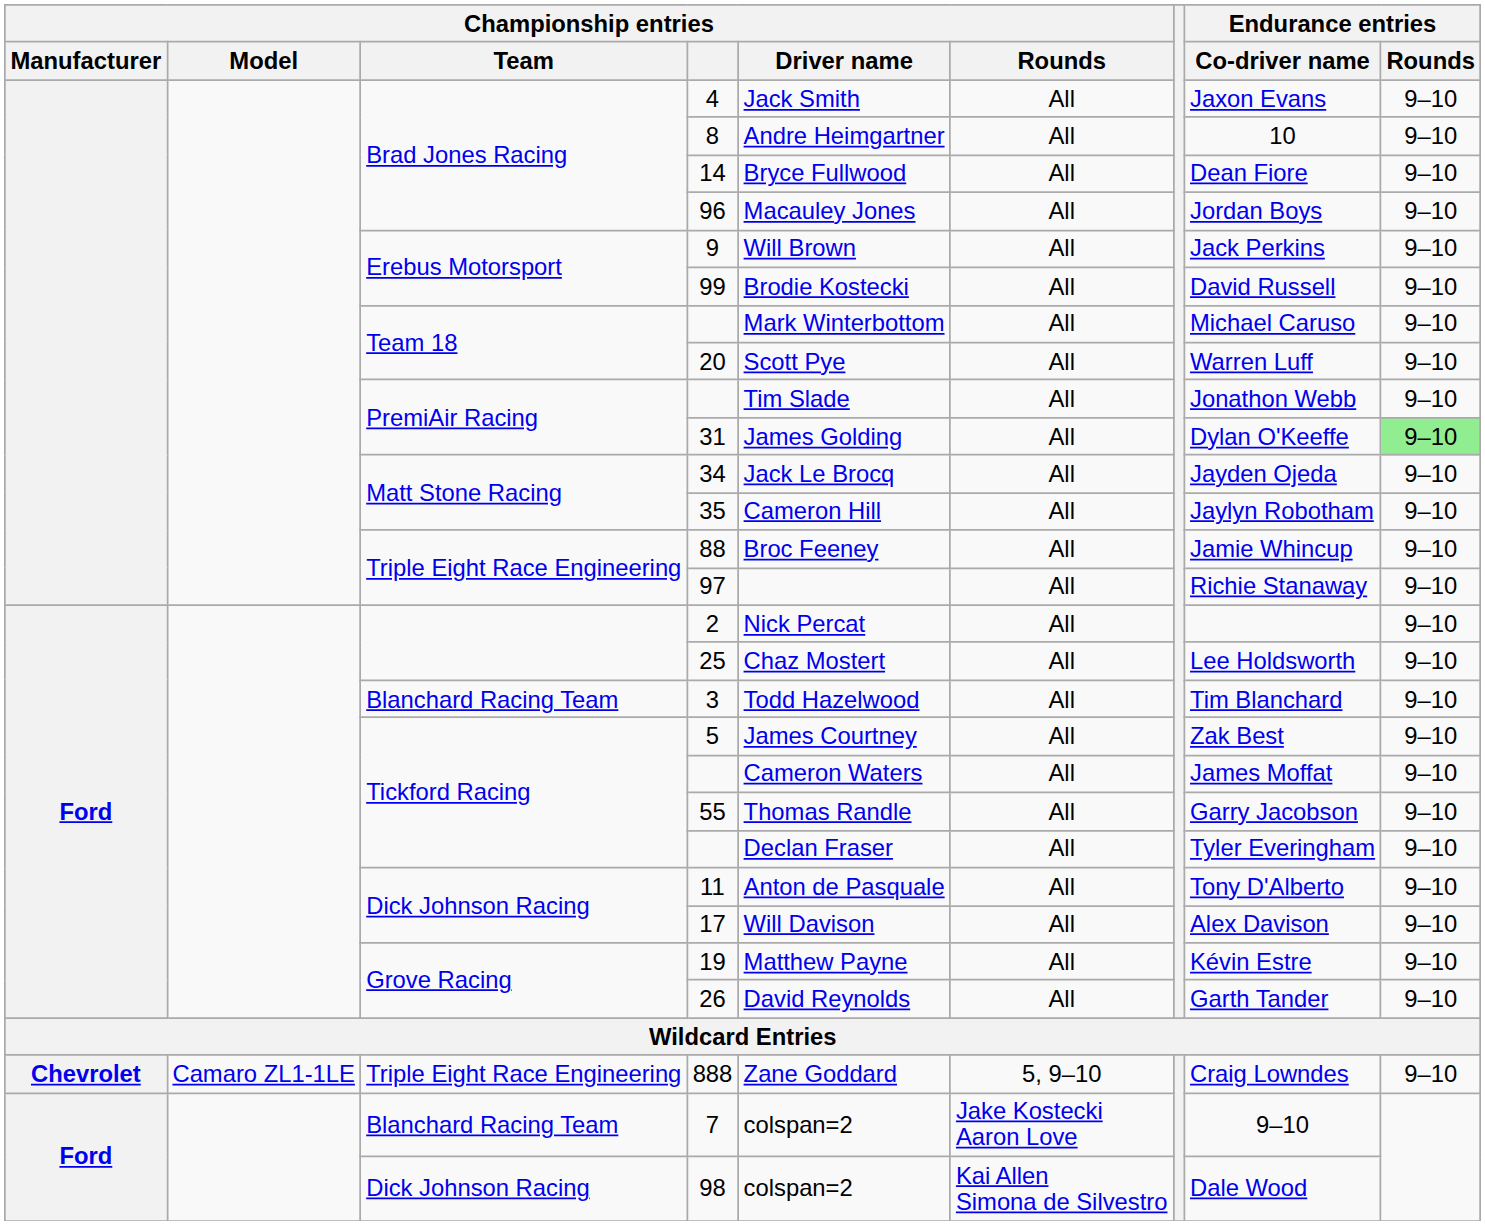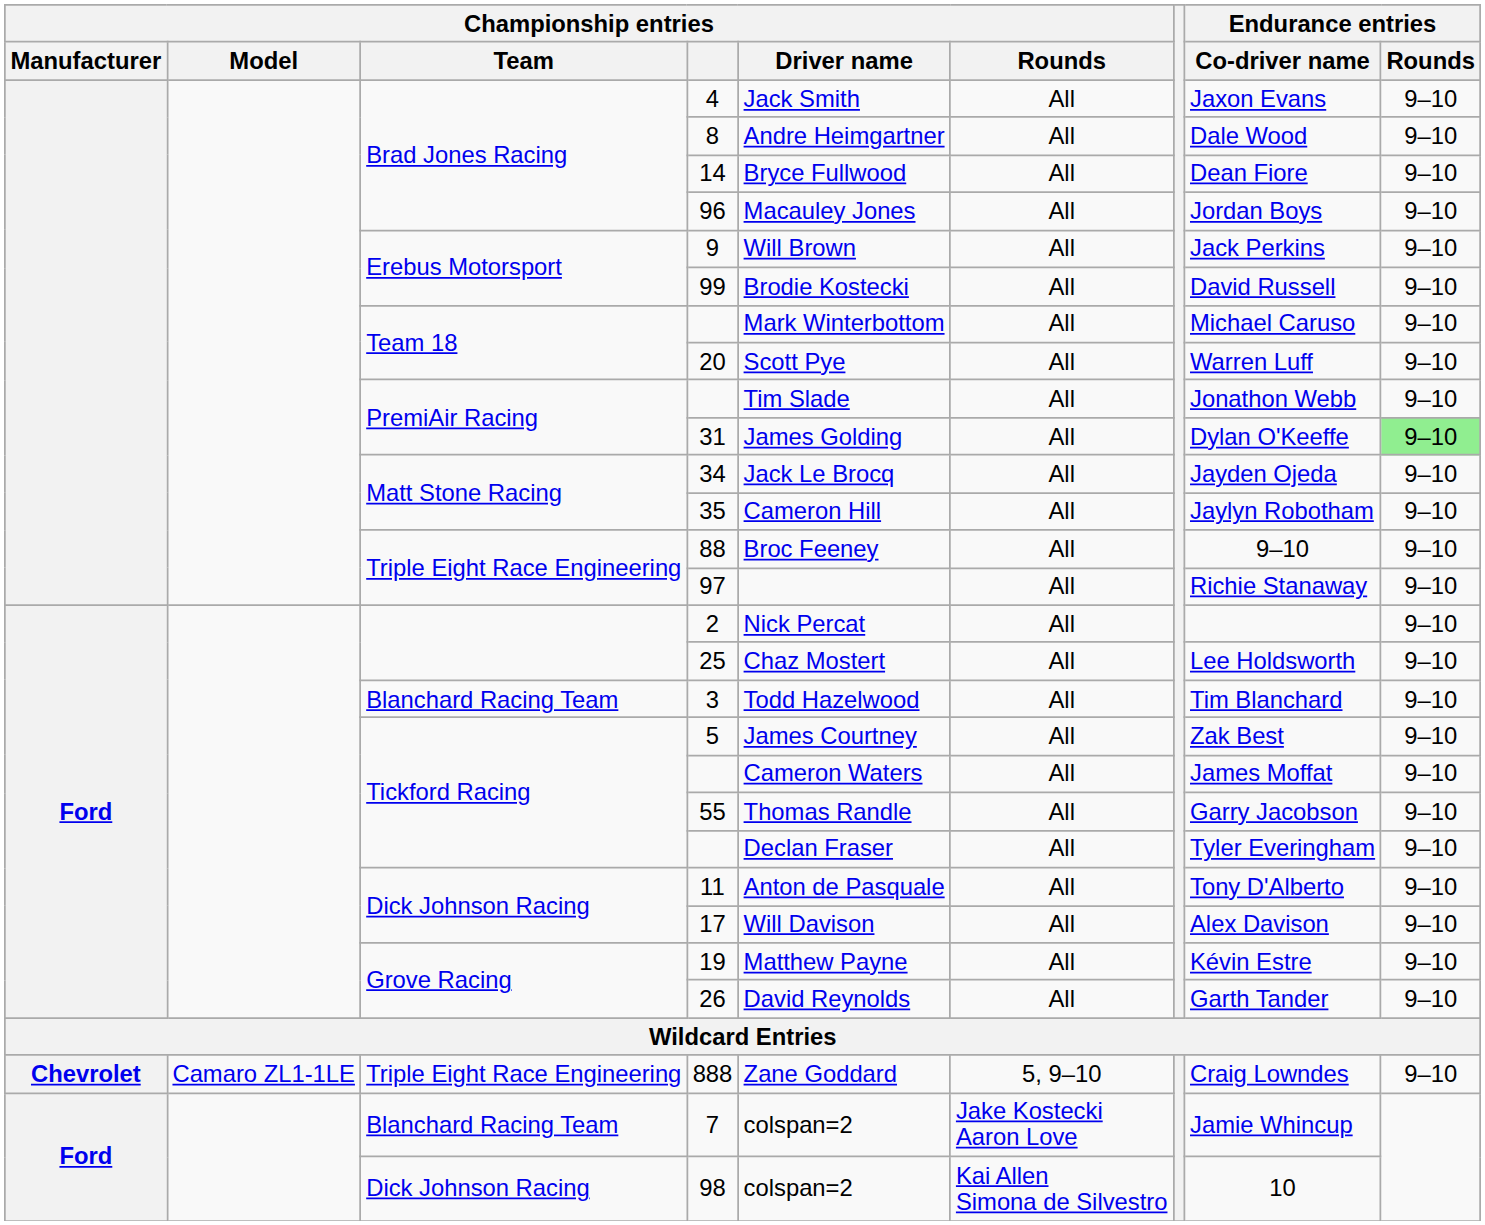(1283, 136) 10 -> (1249, 136) Dale Wood
(1271, 548) Jamie Whincup -> (1283, 548) 9–10
(1283, 1124) 9–10 -> (1271, 1124) Jamie Whincup
(1249, 1188) Dale Wood -> (1283, 1188) 10
